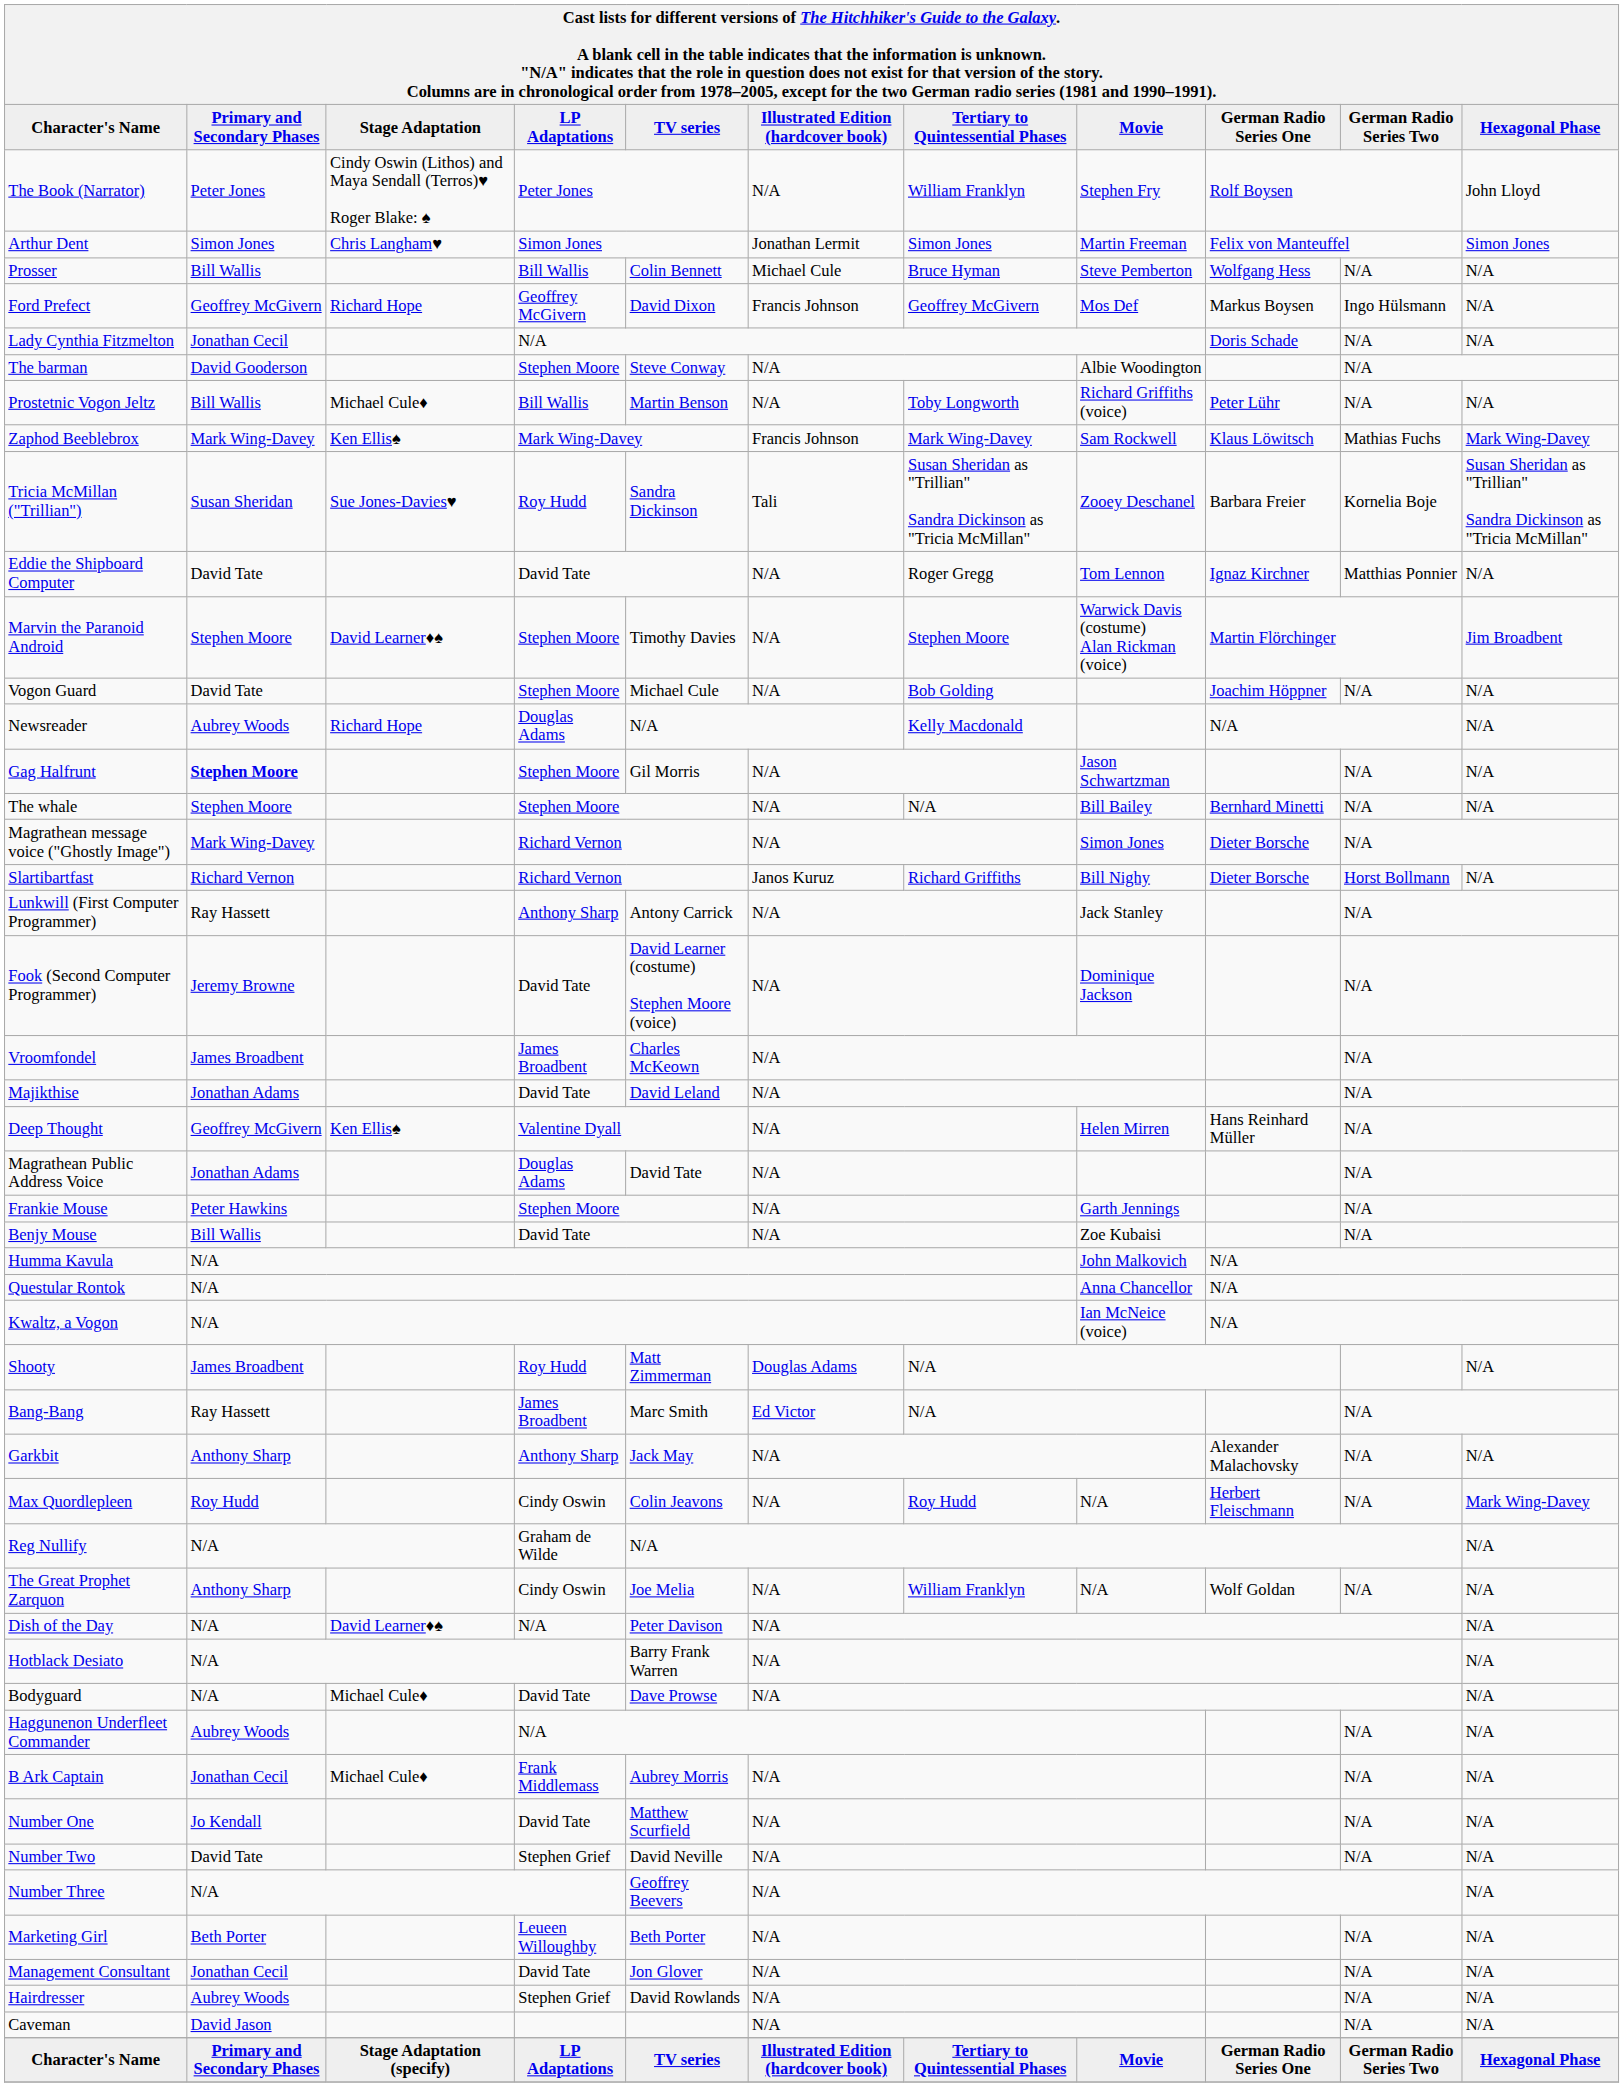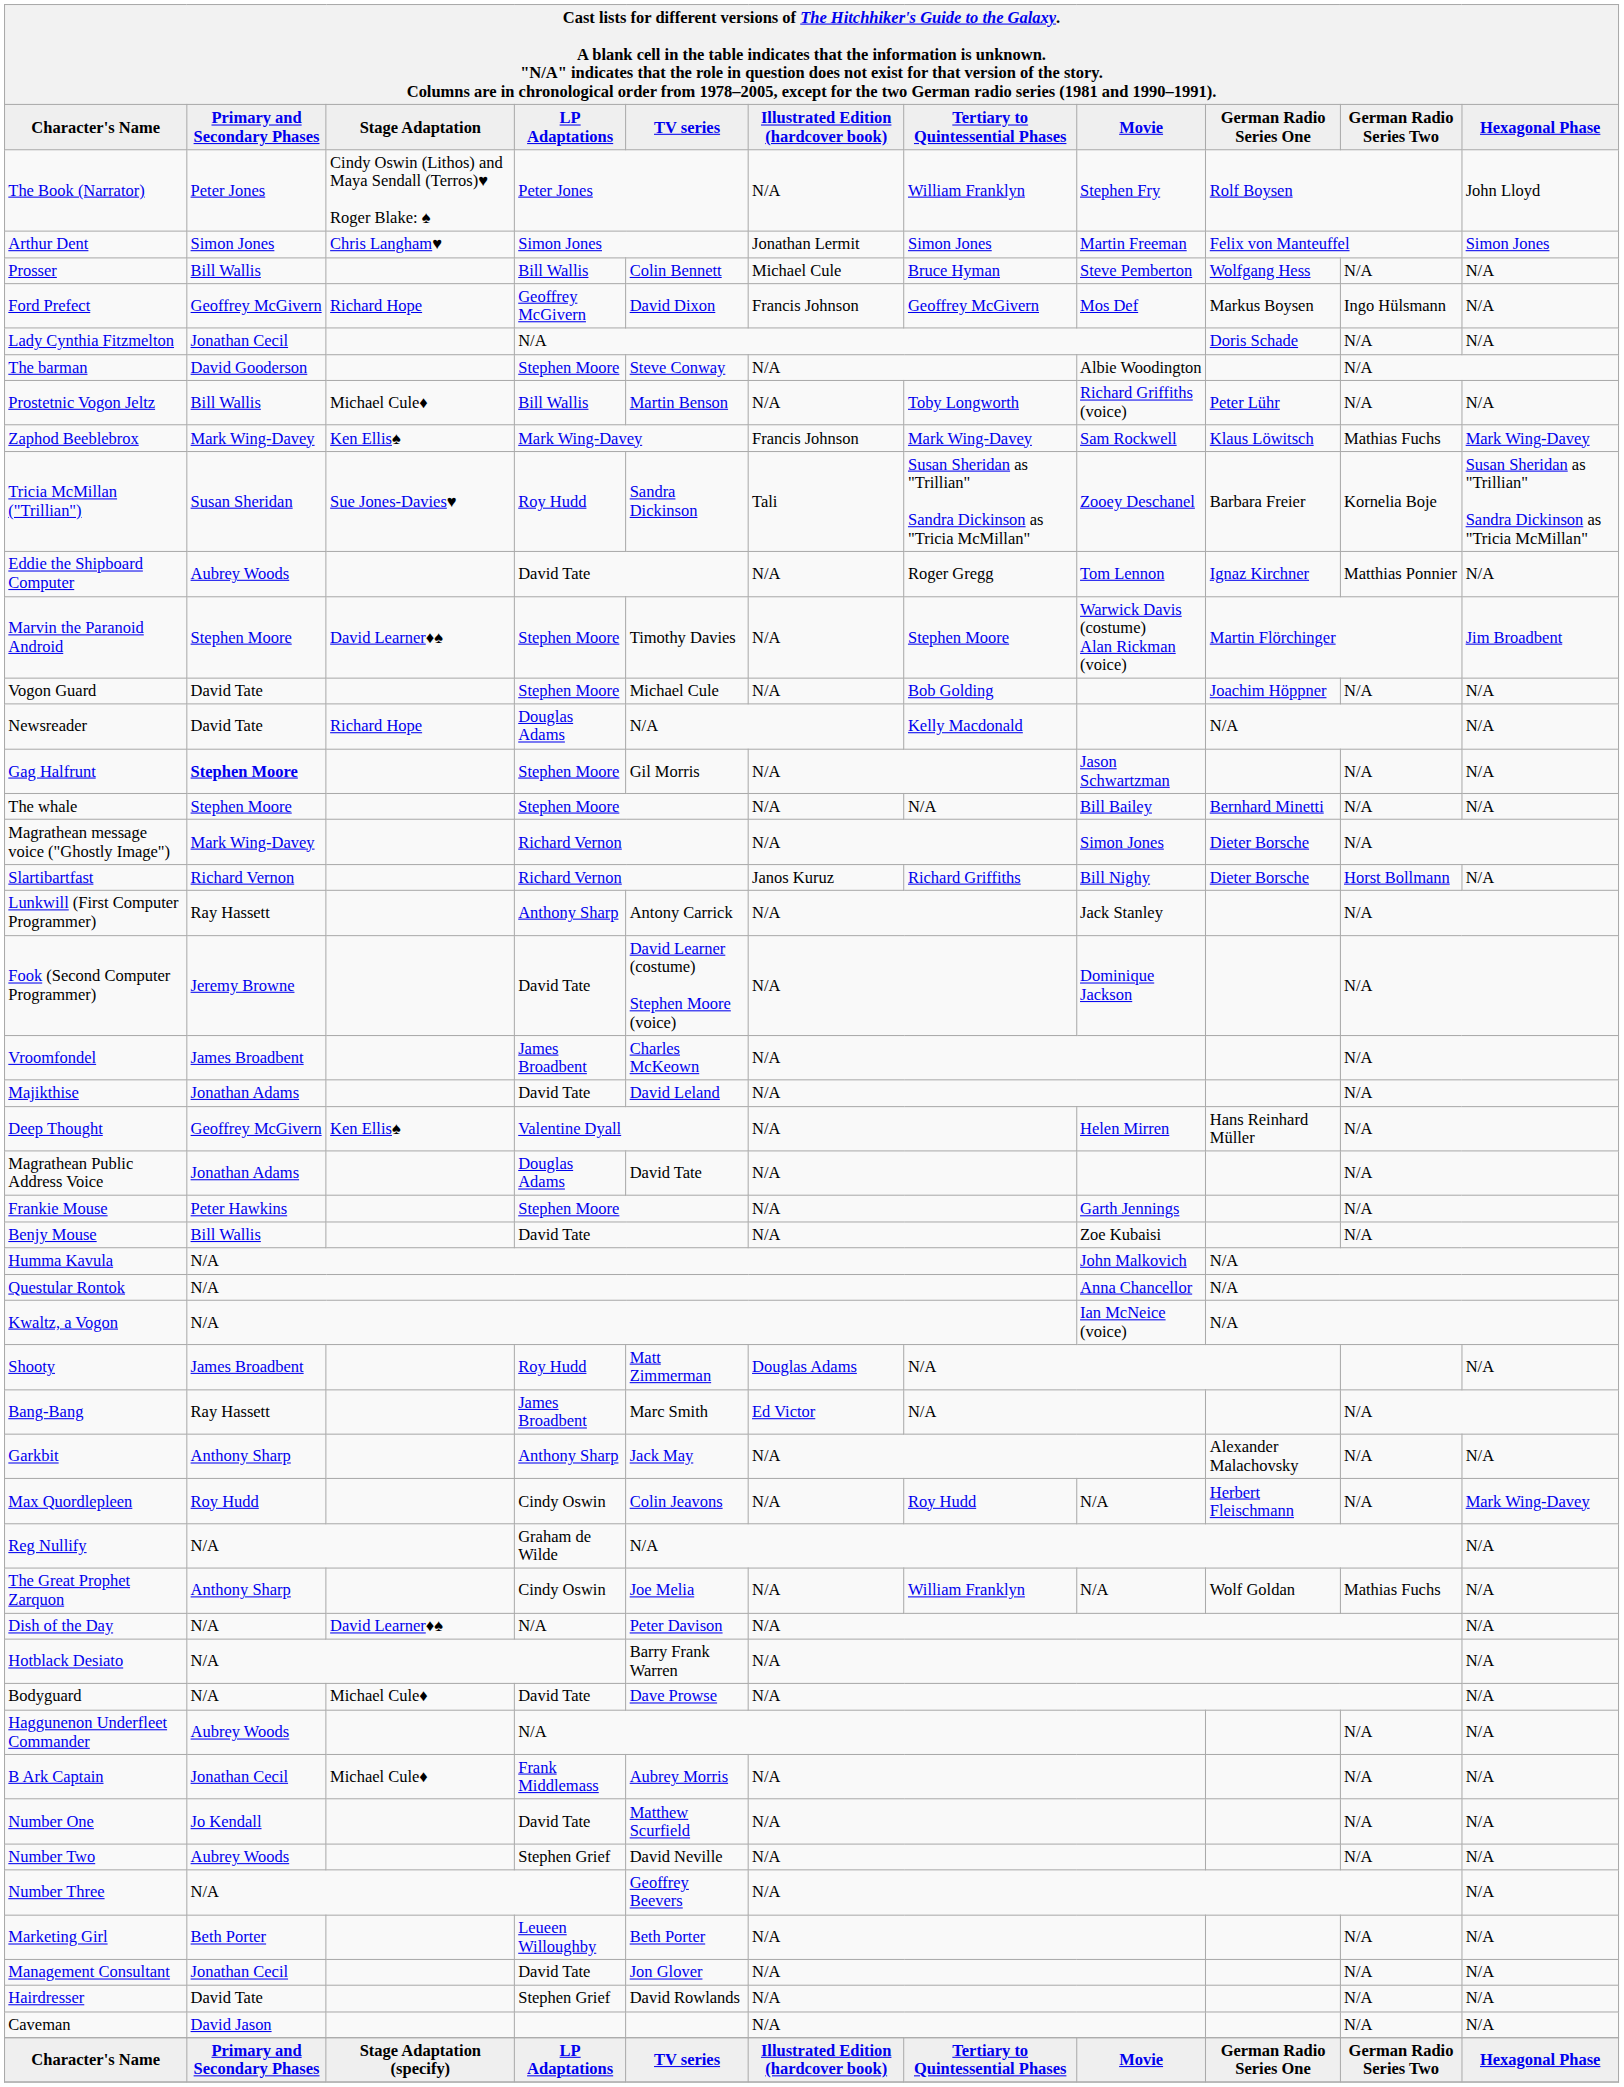(227, 573) David Tate -> (240, 573) Aubrey Woods
(240, 726) Aubrey Woods -> (227, 726) David Tate
(1358, 1590) N/A -> (1392, 1590) Mathias Fuchs
(227, 1856) David Tate -> (240, 1856) Aubrey Woods
(240, 1998) Aubrey Woods -> (227, 1998) David Tate
